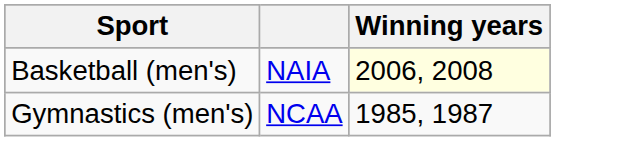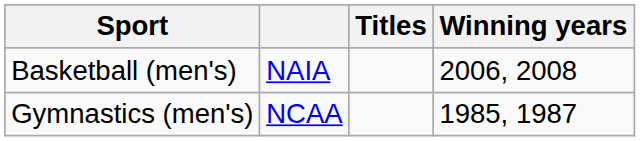+ column: (391, 26)
(424, 69) lightyellow background -> (508, 69) no background
